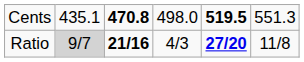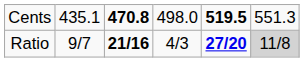(80, 43) lightgrey background -> (80, 43) no background
(275, 43) no background -> (275, 43) lightgrey background
